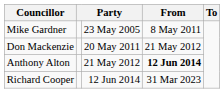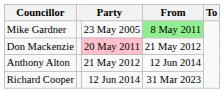(176, 29) no background -> (176, 29) lightgreen background
(112, 46) no background -> (112, 46) pink background
(174, 63) bold -> (175, 63) normal
